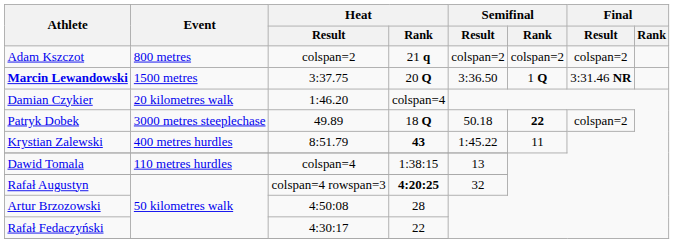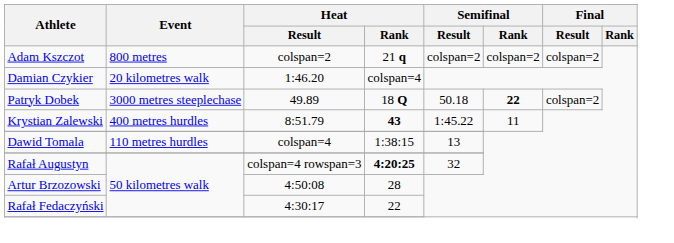- row: (68, 78)
